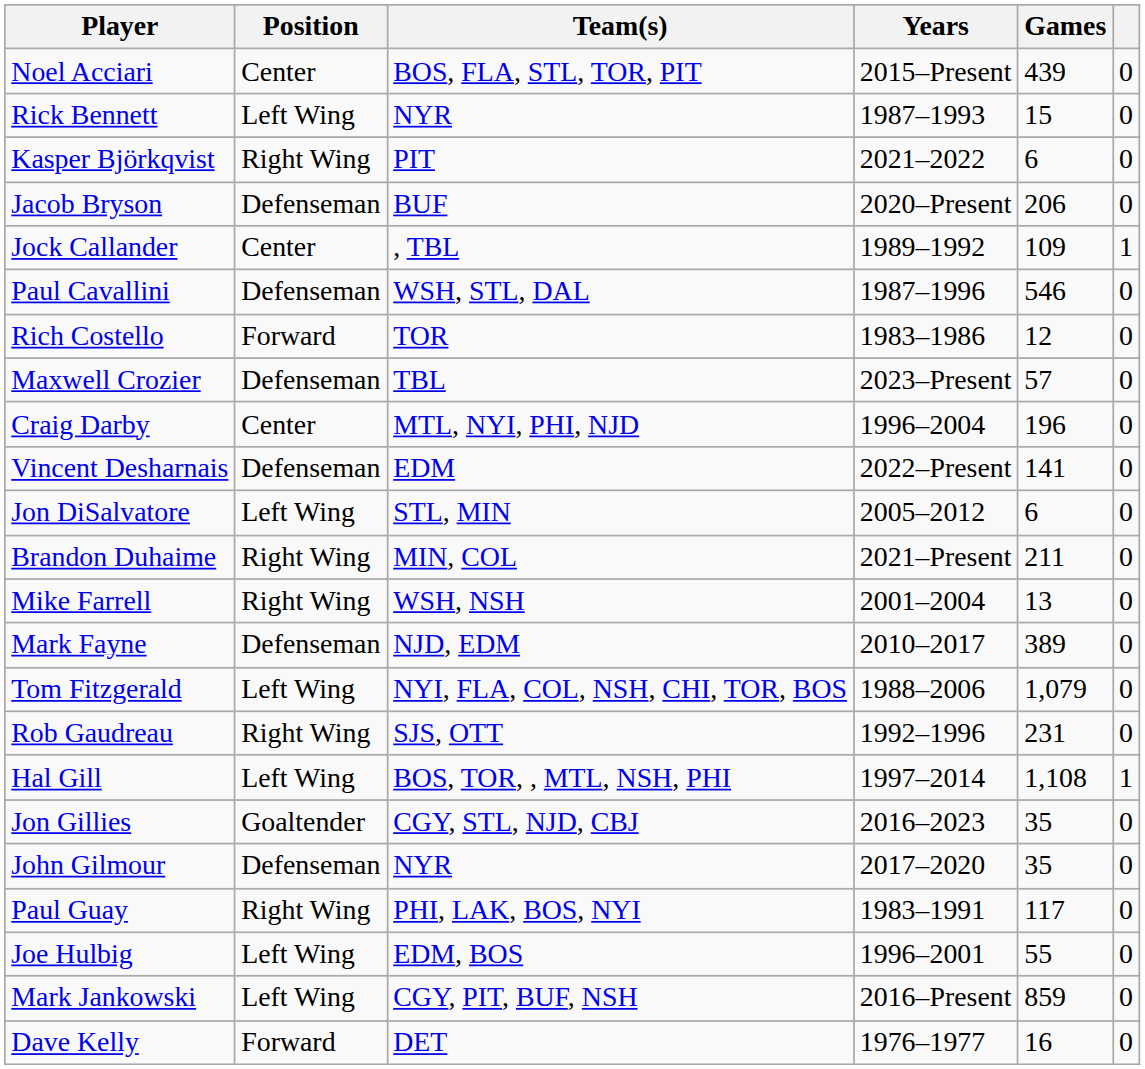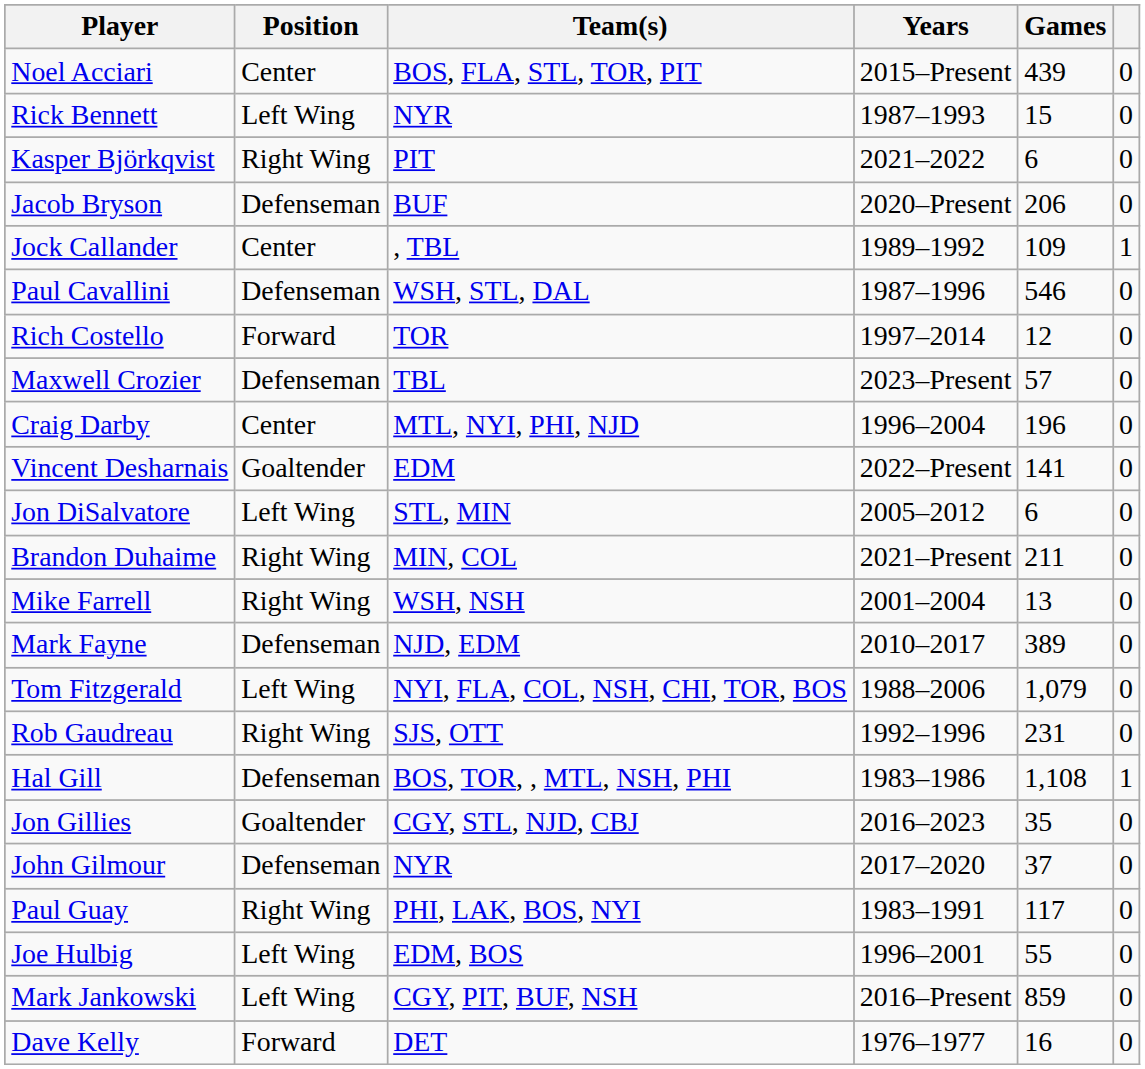(923, 335) 1983–1986 -> (923, 335) 1997–2014
(311, 468) Defenseman -> (303, 468) Goaltender
(298, 777) Left Wing -> (311, 777) Defenseman
(923, 777) 1997–2014 -> (923, 777) 1983–1986
(1038, 865) 35 -> (1038, 865) 37
